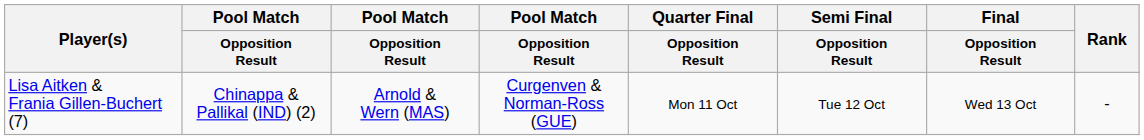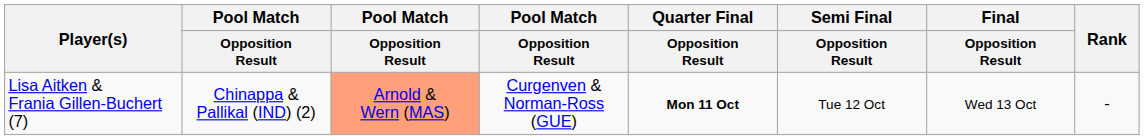(405, 104) no background -> (405, 104) lightsalmon background
(703, 105) normal -> (703, 104) bold
